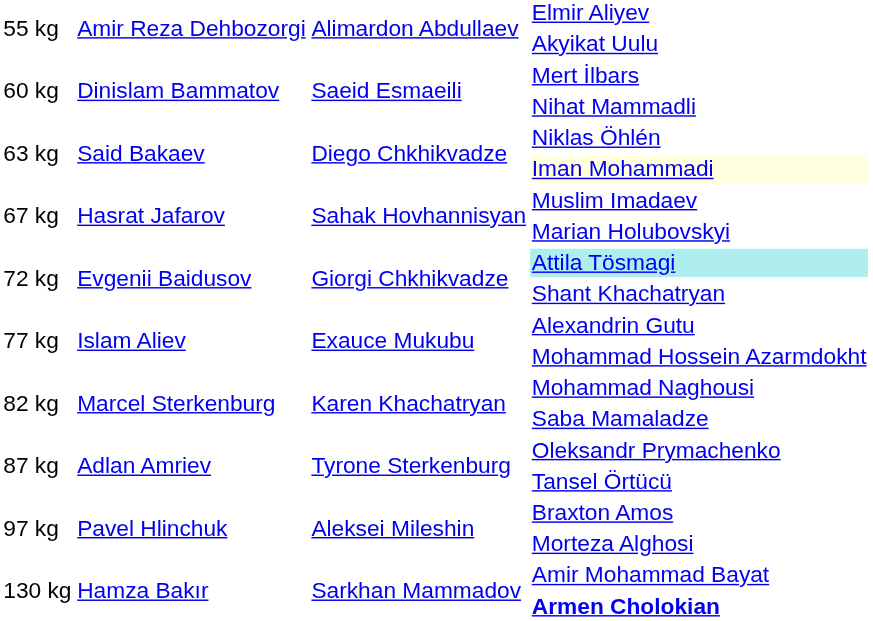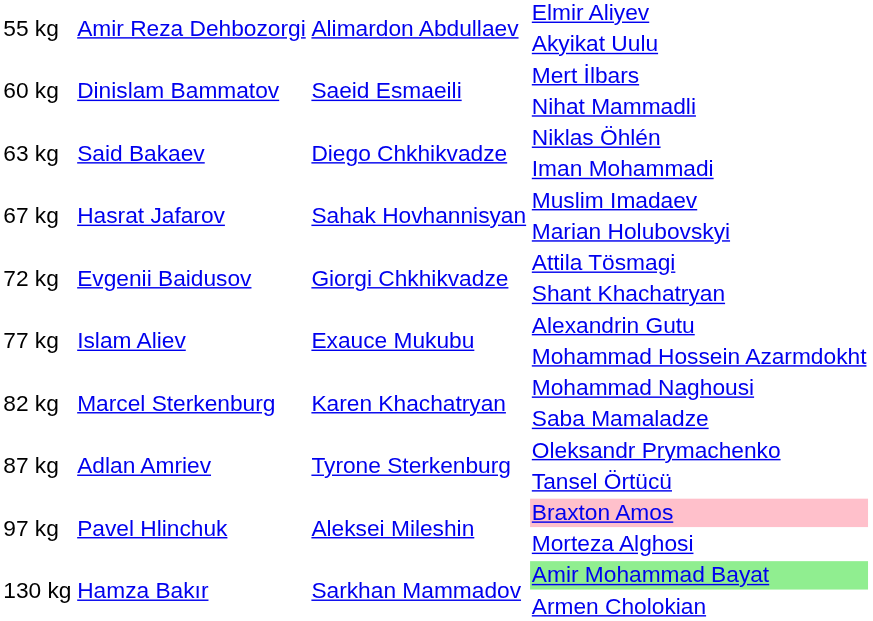(623, 169) lightyellow background -> (623, 169) no background
(604, 262) paleturquoise background -> (604, 262) no background
(603, 512) no background -> (603, 512) pink background
(651, 575) no background -> (651, 575) lightgreen background
(626, 606) bold -> (619, 606) normal
